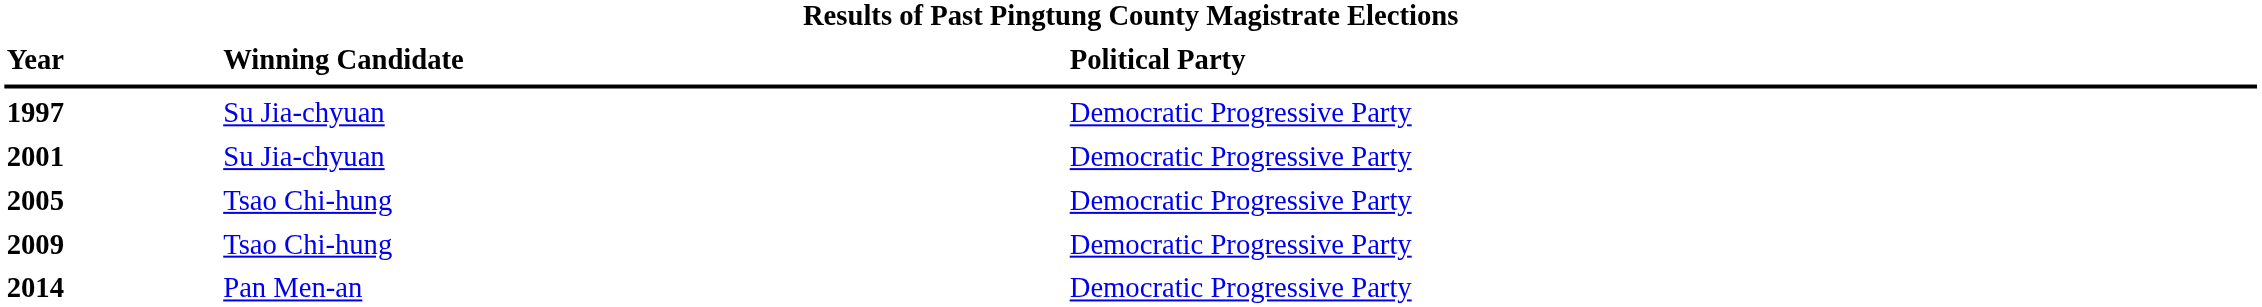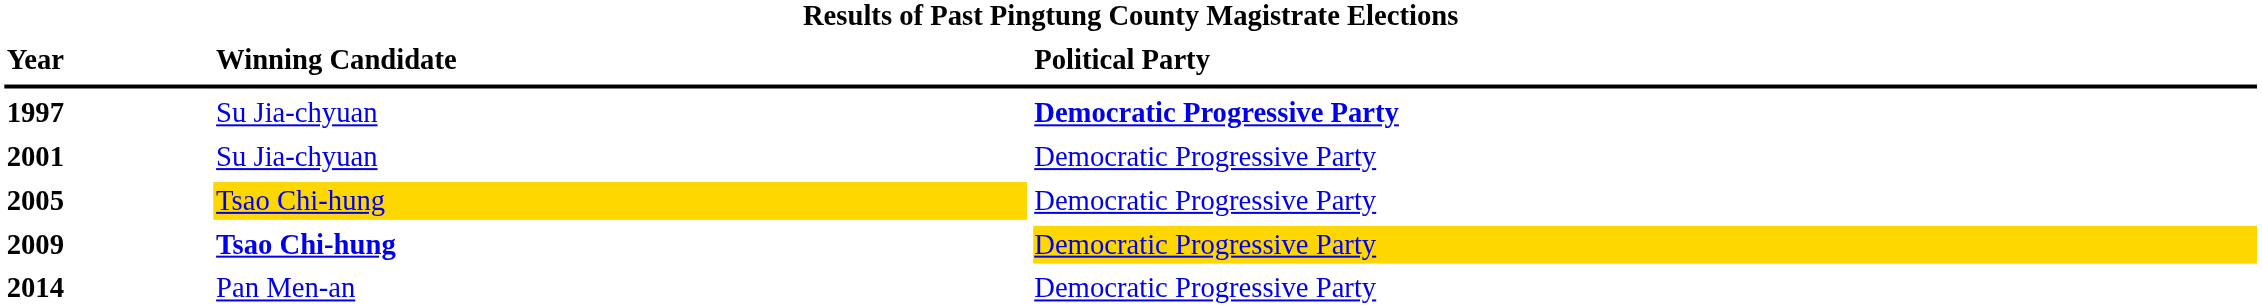(1241, 113) normal -> (1217, 113) bold
(308, 200) no background -> (301, 200) gold background
(308, 244) normal -> (306, 244) bold
(1241, 244) no background -> (1205, 244) gold background
